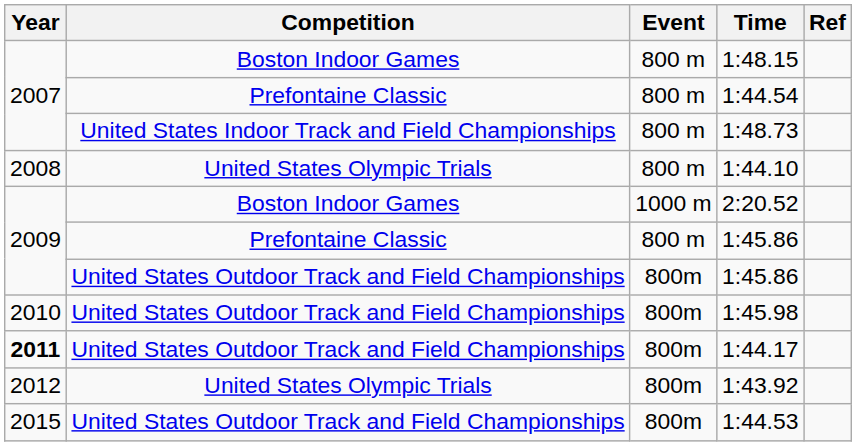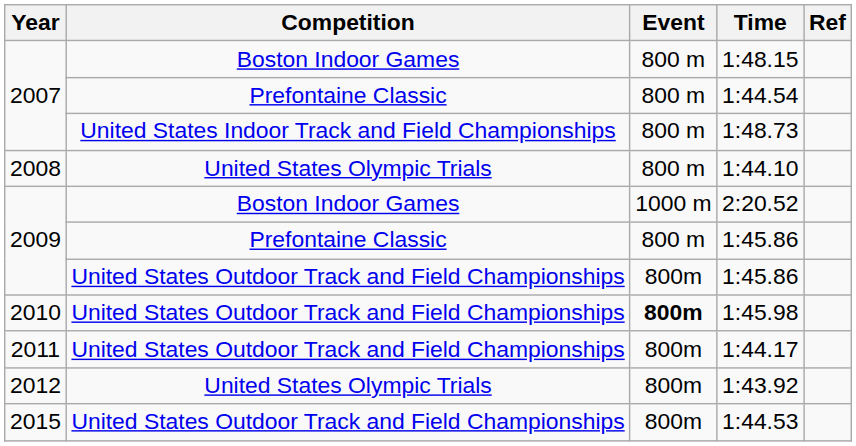(673, 312) normal -> (673, 312) bold
(35, 349) bold -> (35, 349) normal
